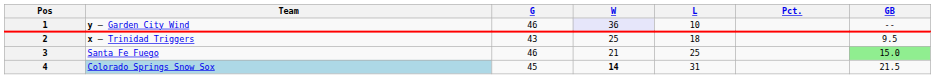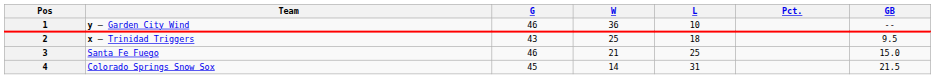(614, 25) lavender background -> (614, 25) no background
(890, 53) lightgreen background -> (890, 53) no background
(151, 67) lightblue background -> (151, 67) no background
(614, 67) bold -> (614, 67) normal
